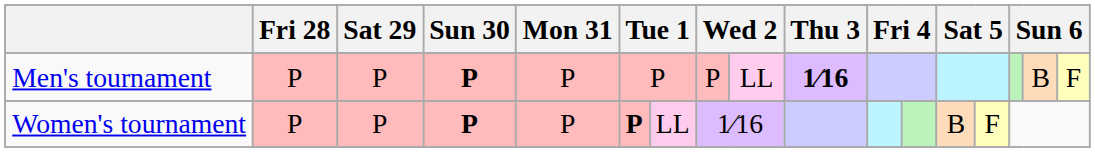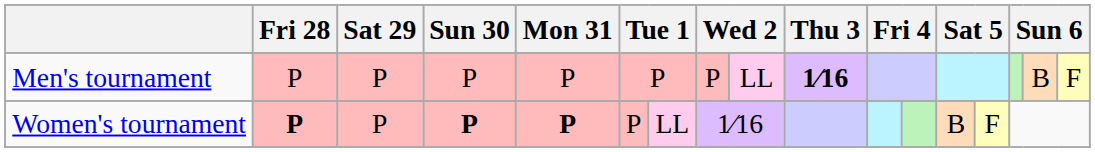(470, 76) bold -> (470, 76) normal
(295, 124) normal -> (295, 124) bold
(568, 124) normal -> (568, 124) bold
(634, 124) bold -> (634, 124) normal
